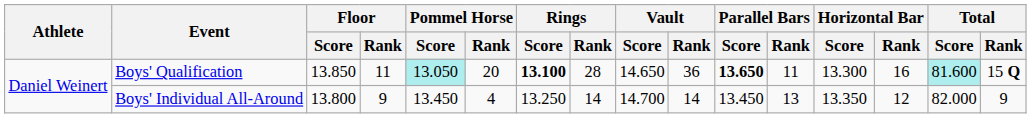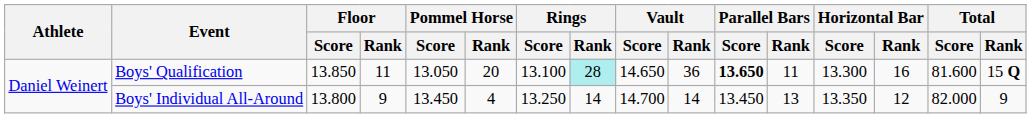(435, 72) paleturquoise background -> (435, 72) no background
(543, 72) bold -> (543, 72) normal
(593, 72) no background -> (593, 72) paleturquoise background
(954, 72) paleturquoise background -> (954, 72) no background
